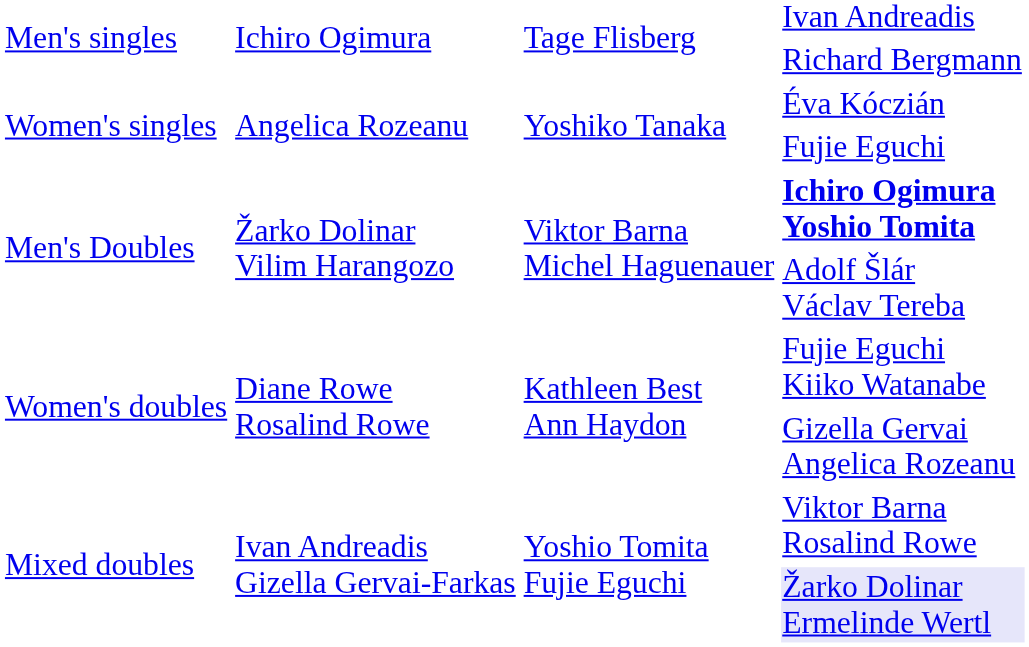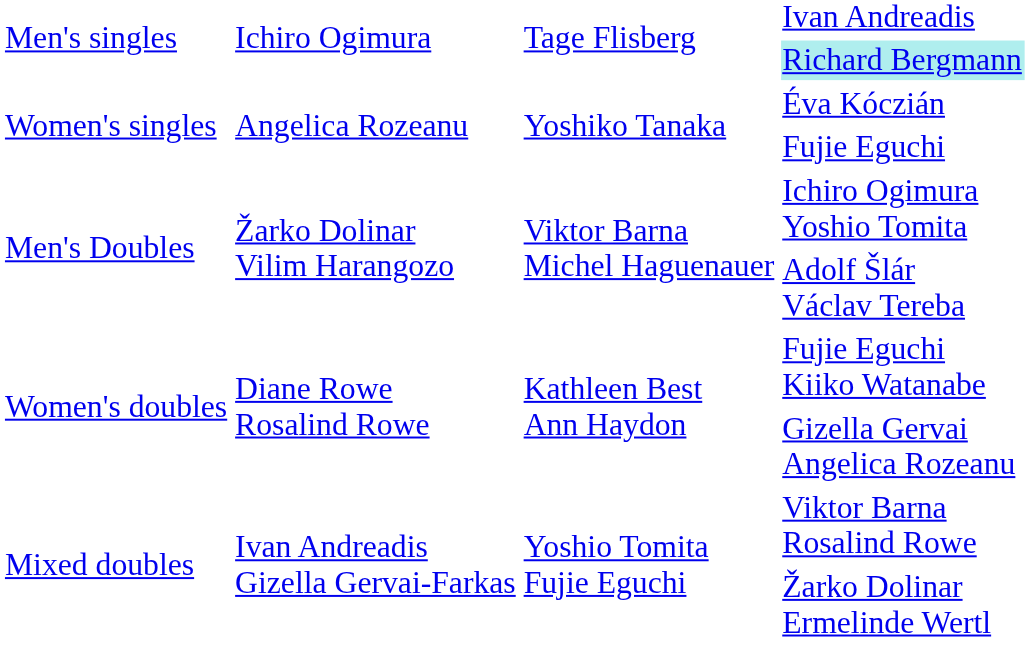(902, 59) no background -> (902, 59) paleturquoise background
(889, 208) bold -> (880, 208) normal
(887, 604) lavender background -> (887, 604) no background
